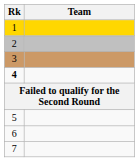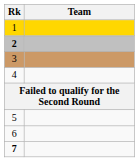(14, 43) normal -> (14, 43) bold
(14, 75) bold -> (14, 75) normal
(14, 149) normal -> (14, 149) bold
